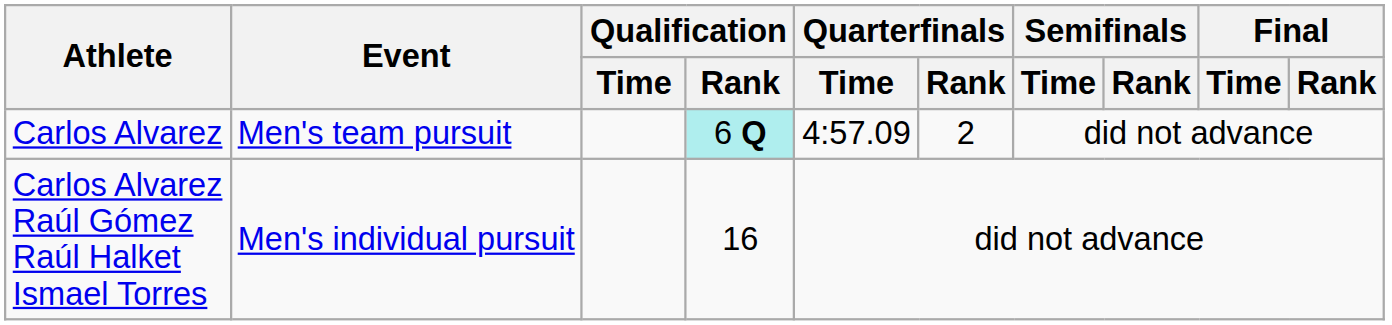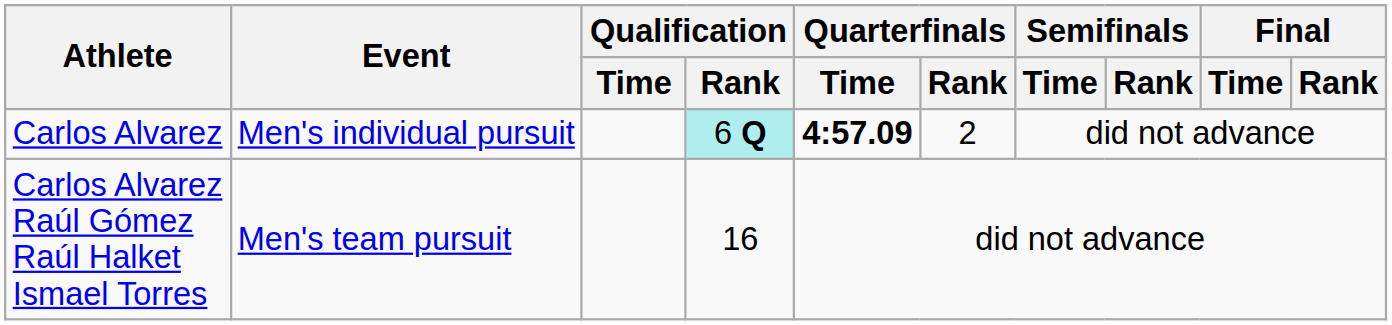(375, 134) Men's team pursuit -> (406, 134) Men's individual pursuit
(856, 134) normal -> (857, 134) bold
(406, 240) Men's individual pursuit -> (375, 240) Men's team pursuit
